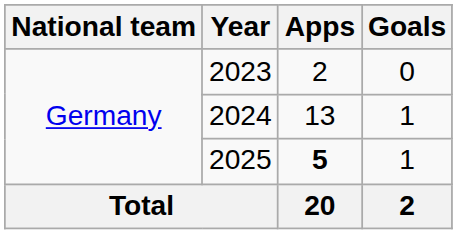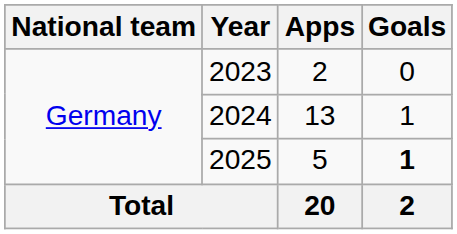(320, 160) bold -> (320, 160) normal
(407, 160) normal -> (407, 160) bold
